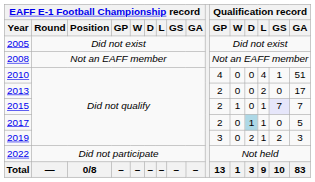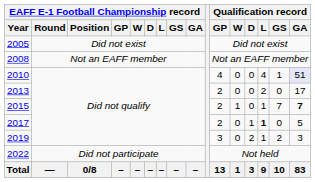(300, 75) no background -> (300, 75) lavender background
(279, 106) lavender background -> (279, 106) no background
(300, 106) normal -> (300, 106) bold
(251, 122) lightblue background -> (251, 122) no background
(263, 122) normal -> (263, 122) bold
